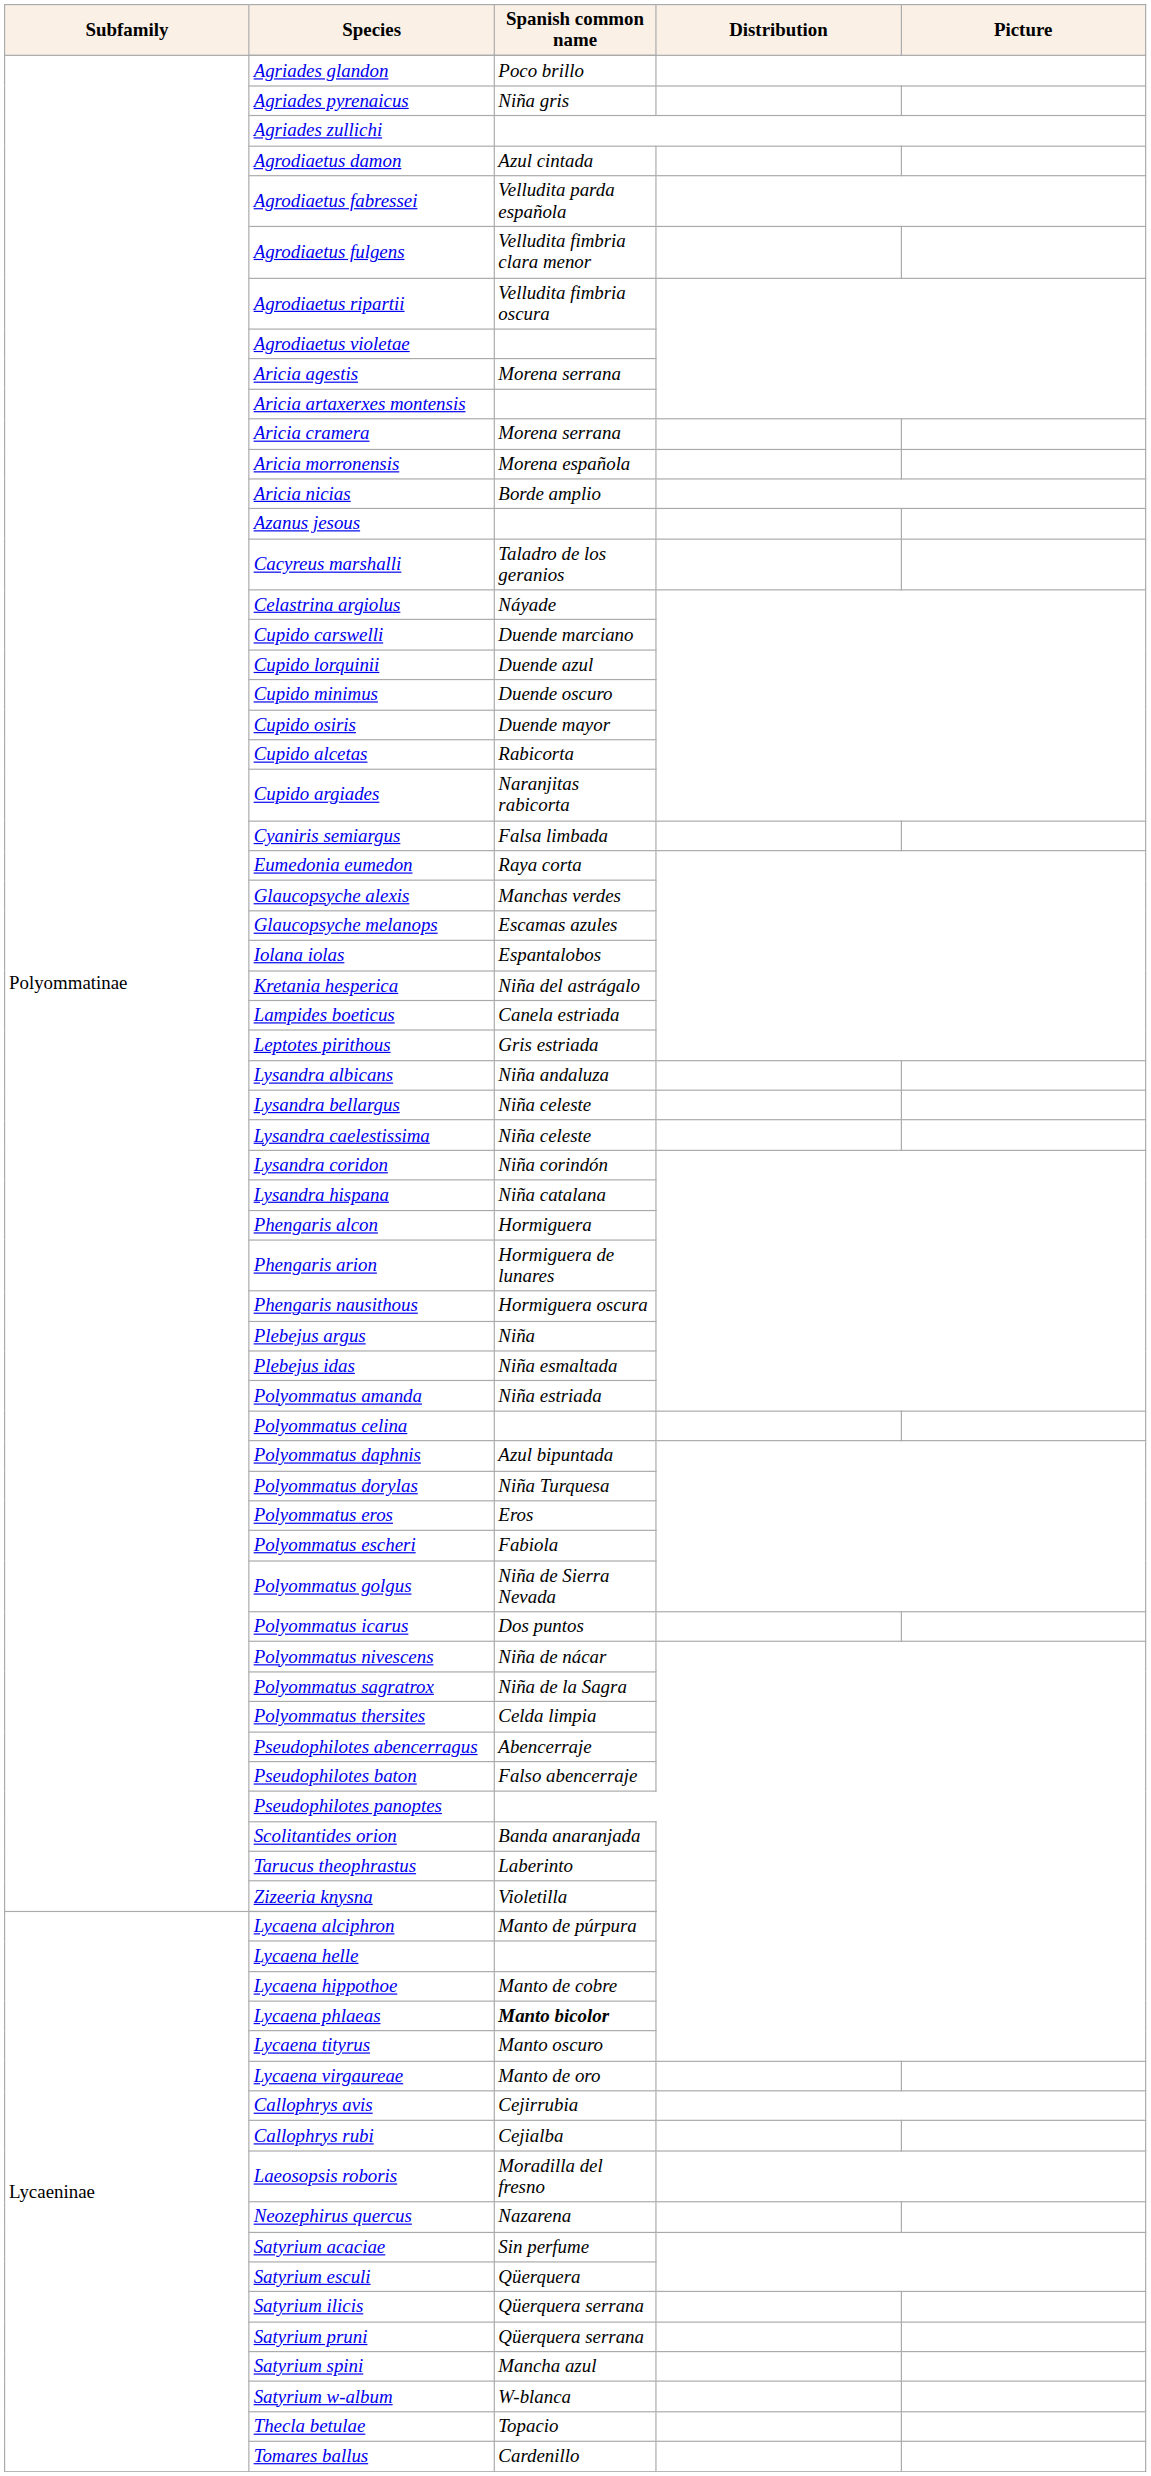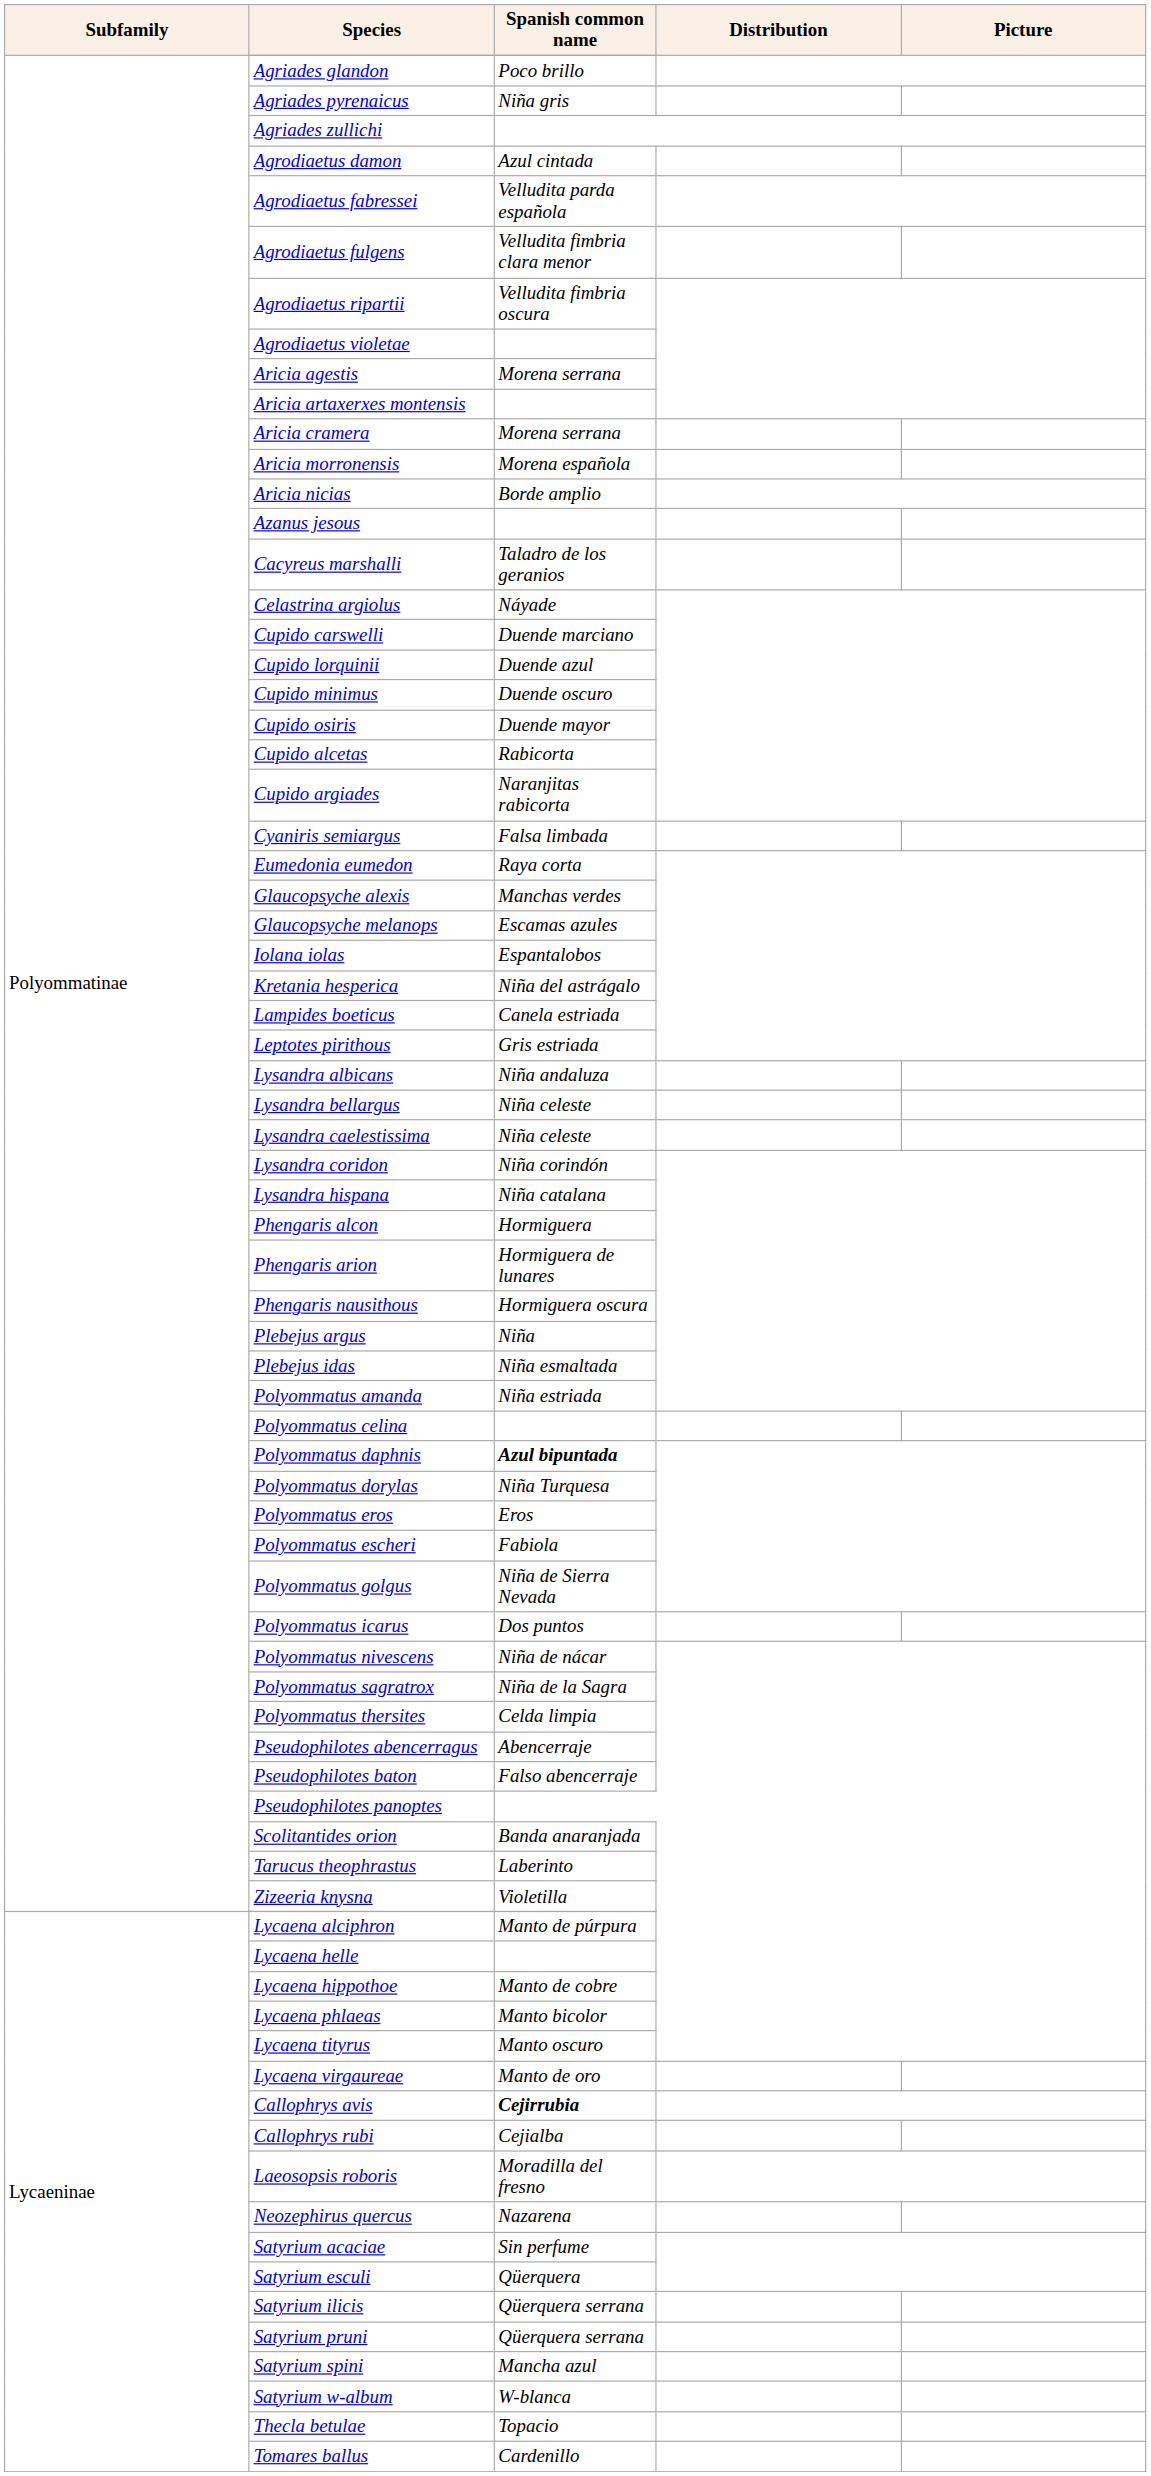(556, 1455) normal -> (558, 1455) bold
(554, 2015) bold -> (553, 2015) normal
(538, 2105) normal -> (539, 2105) bold
